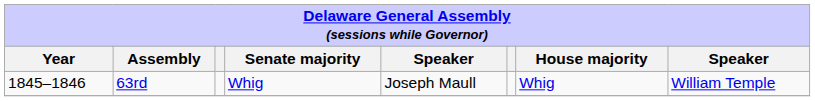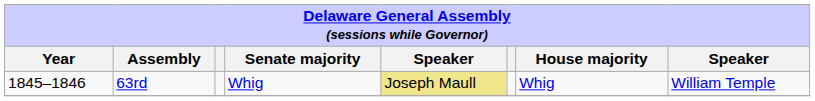(430, 83) no background -> (430, 83) khaki background
